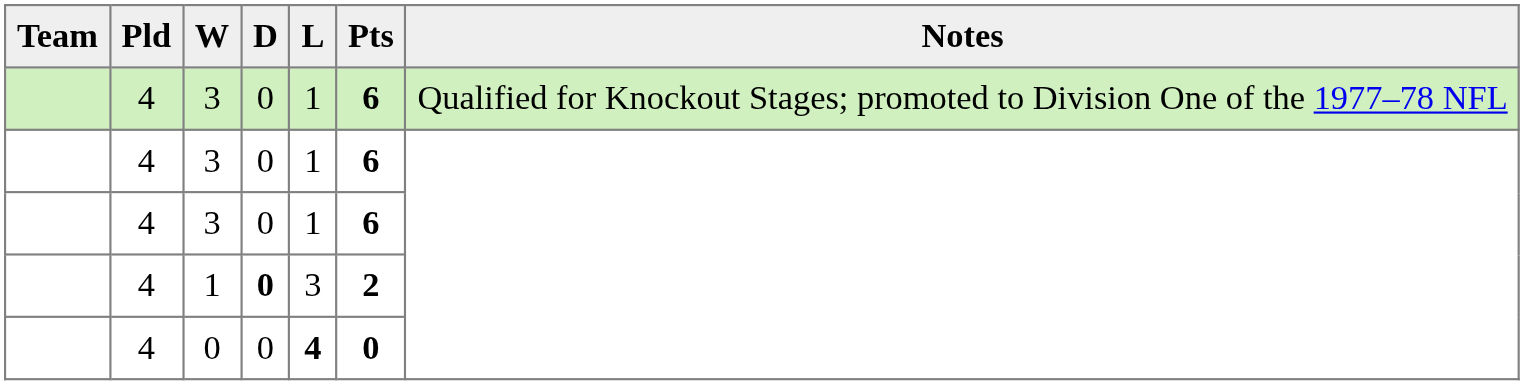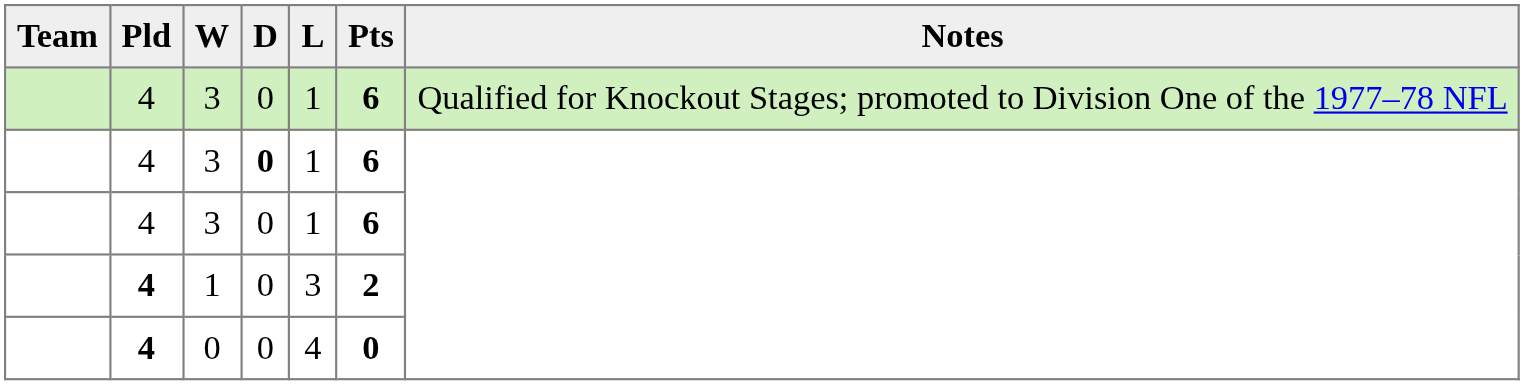(265, 160) normal -> (265, 160) bold
(146, 285) normal -> (146, 285) bold
(265, 285) bold -> (265, 285) normal
(146, 347) normal -> (146, 347) bold
(313, 347) bold -> (313, 347) normal
